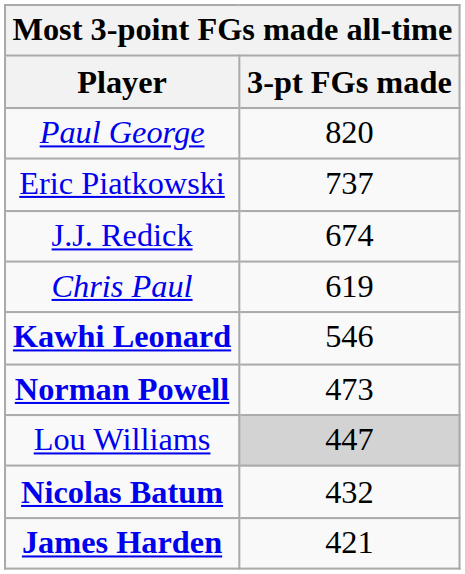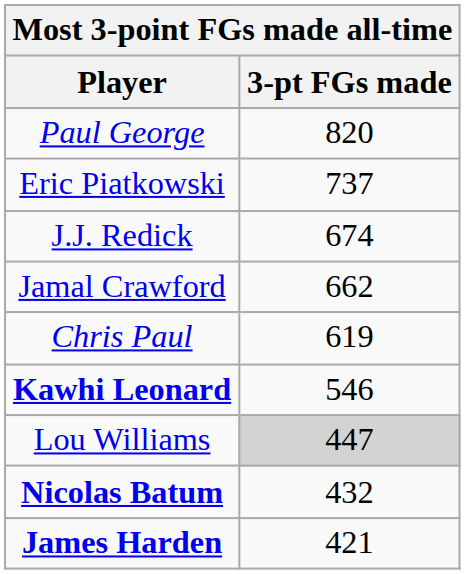+ row: (122, 286)
- row: (122, 388)
